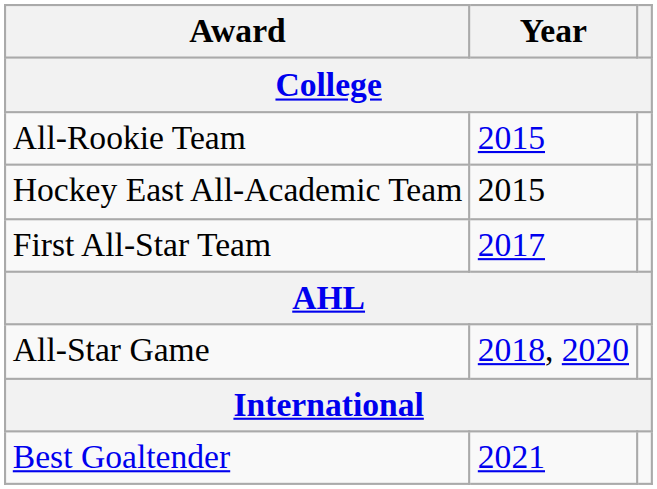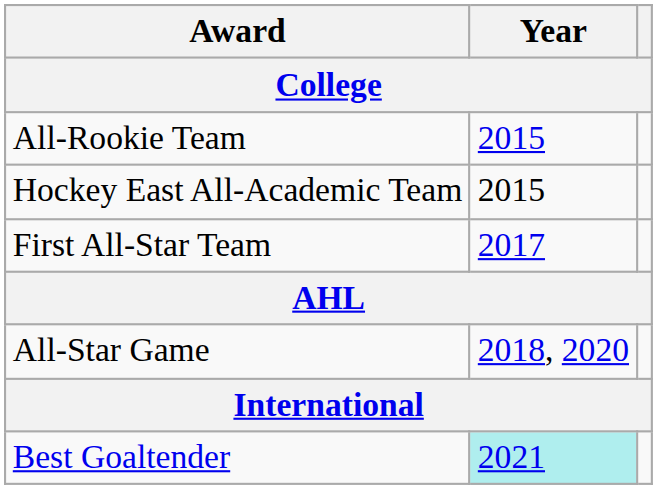(511, 457) no background -> (511, 457) paleturquoise background
